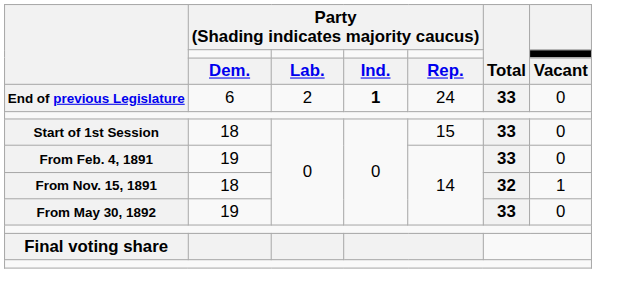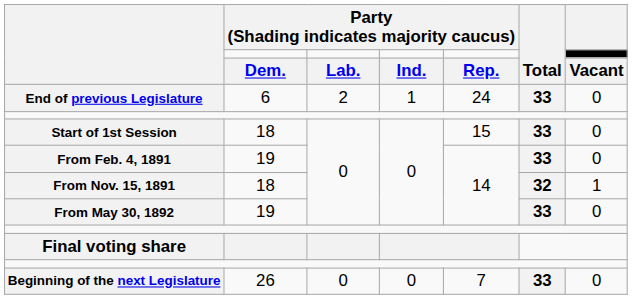(376, 97) bold -> (411, 97) normal
+ row: (114, 281)
